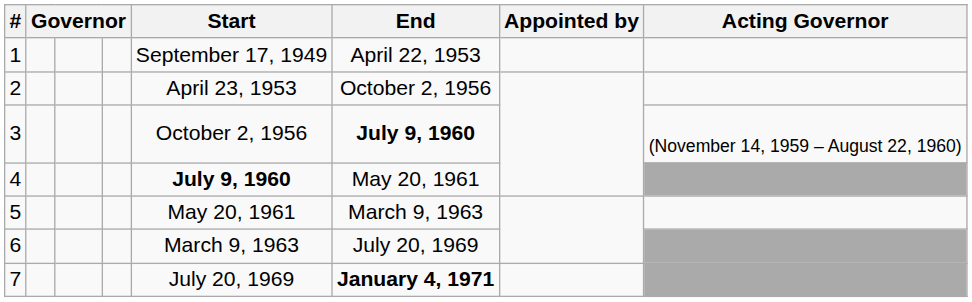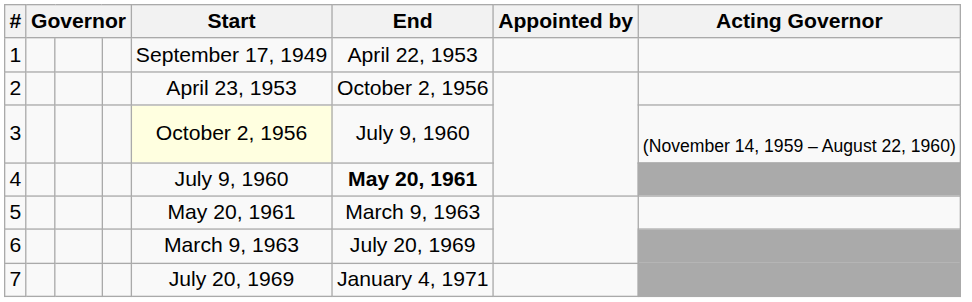(232, 133) no background -> (232, 133) lightyellow background
(416, 133) bold -> (413, 133) normal
(232, 178) bold -> (232, 178) normal
(416, 178) normal -> (413, 178) bold
(416, 279) bold -> (413, 279) normal
